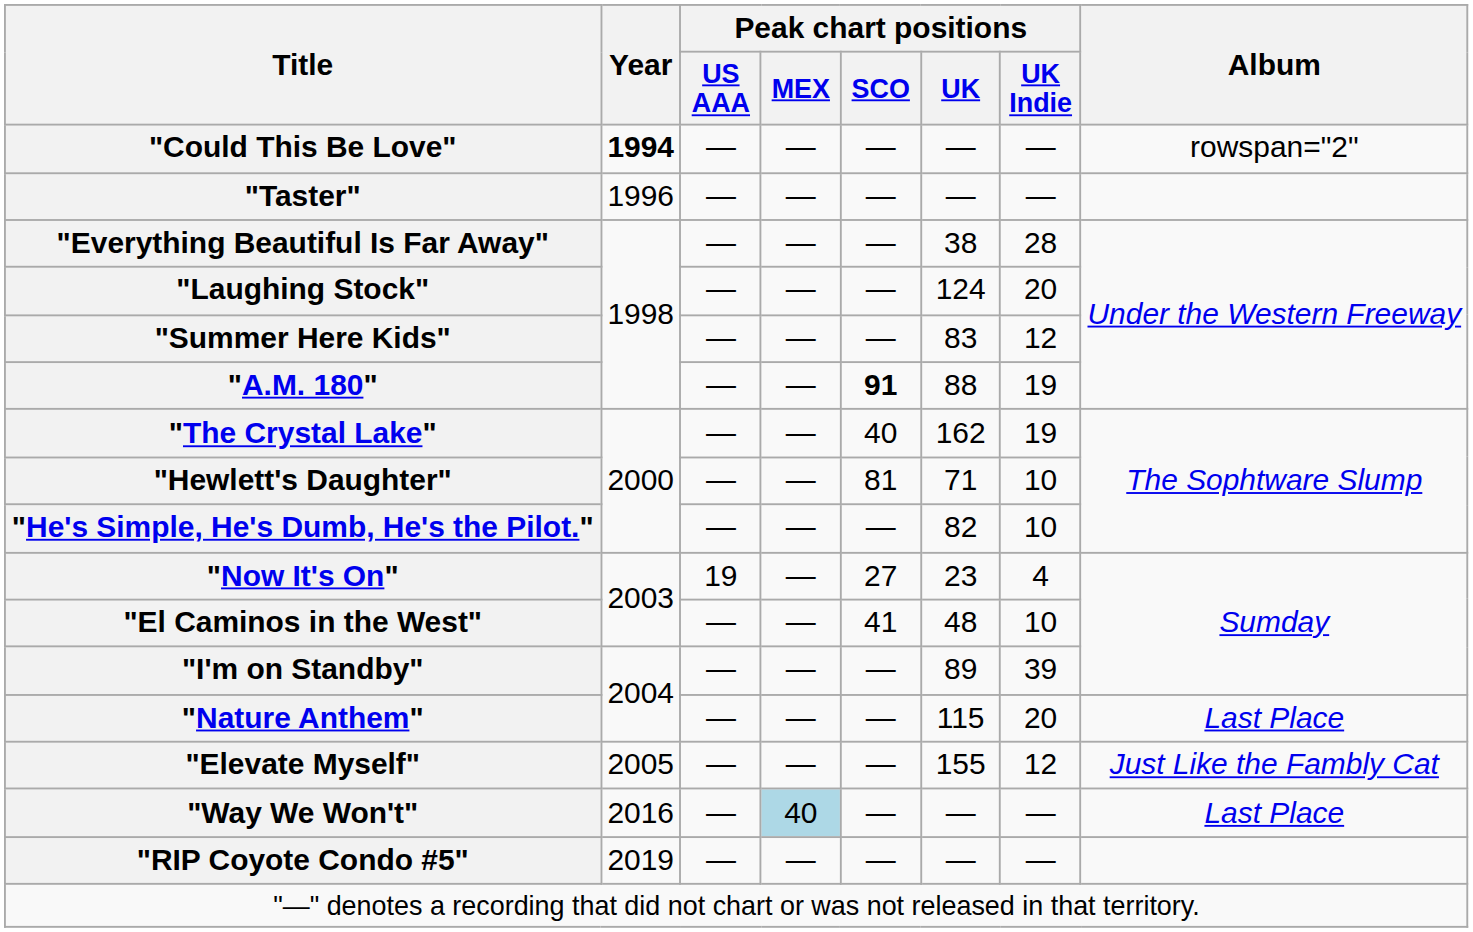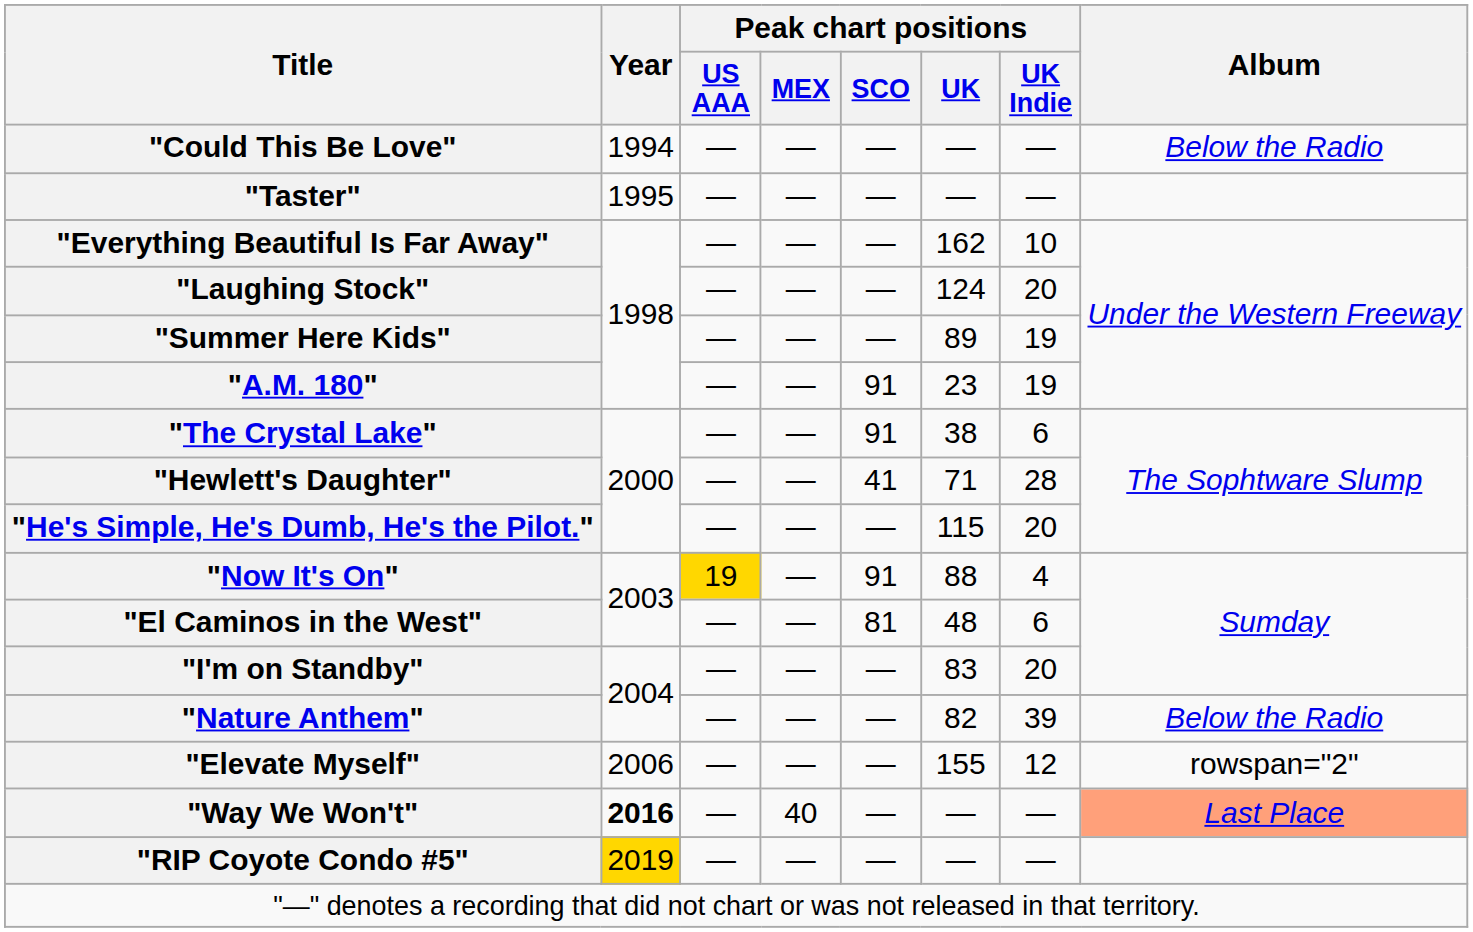(641, 148) bold -> (641, 148) normal
(1274, 148) rowspan="2" -> (1274, 148) Below the Radio
(641, 195) 1996 -> (641, 195) 1995
(961, 243) 38 -> (961, 243) 162
(1041, 243) 28 -> (1041, 243) 10
(961, 337) 83 -> (961, 337) 89
(1041, 337) 12 -> (1041, 337) 19
(881, 385) bold -> (881, 385) normal
(961, 385) 88 -> (961, 385) 23
(881, 432) 40 -> (881, 432) 91
(961, 432) 162 -> (961, 432) 38
(1041, 432) 19 -> (1041, 432) 6
(881, 480) 81 -> (881, 480) 41
(1041, 480) 10 -> (1041, 480) 28
(961, 527) 82 -> (961, 527) 115
(1041, 527) 10 -> (1041, 527) 20
(721, 575) no background -> (721, 575) gold background
(881, 575) 27 -> (881, 575) 91
(961, 575) 23 -> (961, 575) 88
(881, 622) 41 -> (881, 622) 81
(1041, 622) 10 -> (1041, 622) 6
(961, 670) 89 -> (961, 670) 83
(1041, 670) 39 -> (1041, 670) 20
(961, 717) 115 -> (961, 717) 82
(1041, 717) 20 -> (1041, 717) 39
(1274, 717) Last Place -> (1274, 717) Below the Radio
(641, 765) 2005 -> (641, 765) 2006
(1274, 765) Just Like the Fambly Cat -> (1274, 765) rowspan="2"
(641, 812) normal -> (641, 812) bold
(801, 812) lightblue background -> (801, 812) no background
(1274, 812) no background -> (1274, 812) lightsalmon background
(641, 859) no background -> (641, 859) gold background
